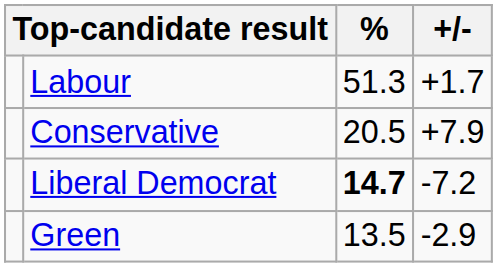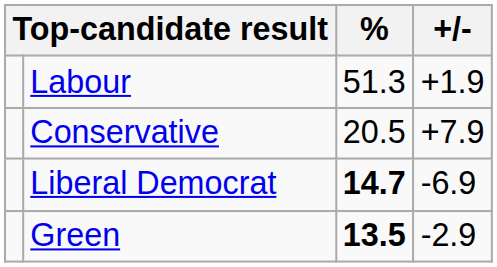(453, 81) +1.7 -> (453, 81) +1.9
(448, 183) -7.2 -> (448, 183) -6.9
(374, 235) normal -> (374, 235) bold
